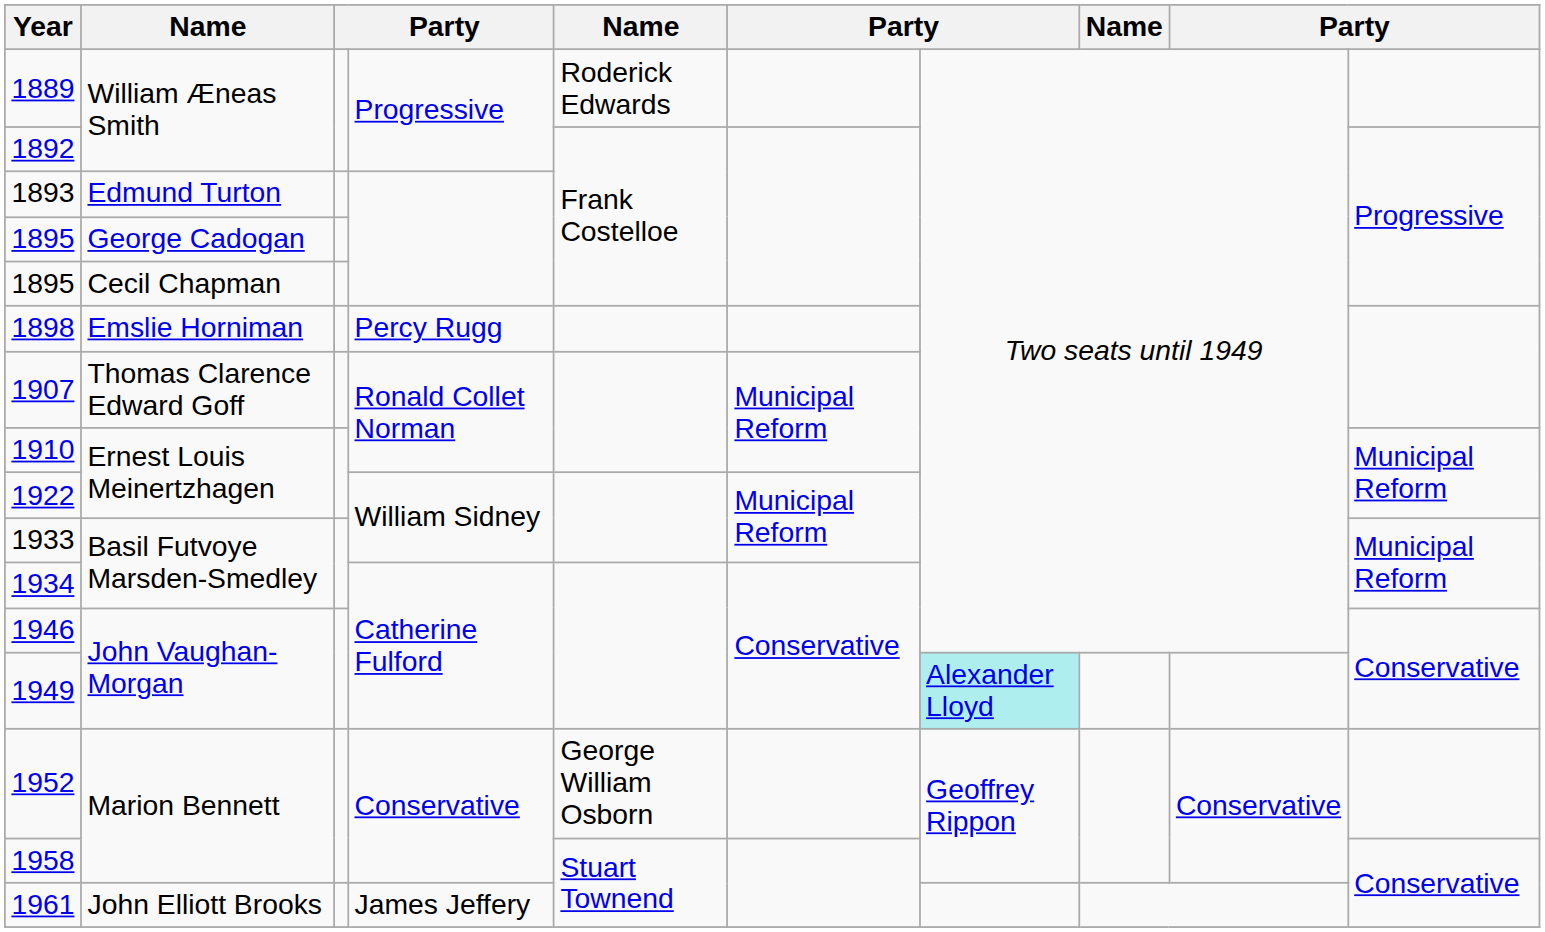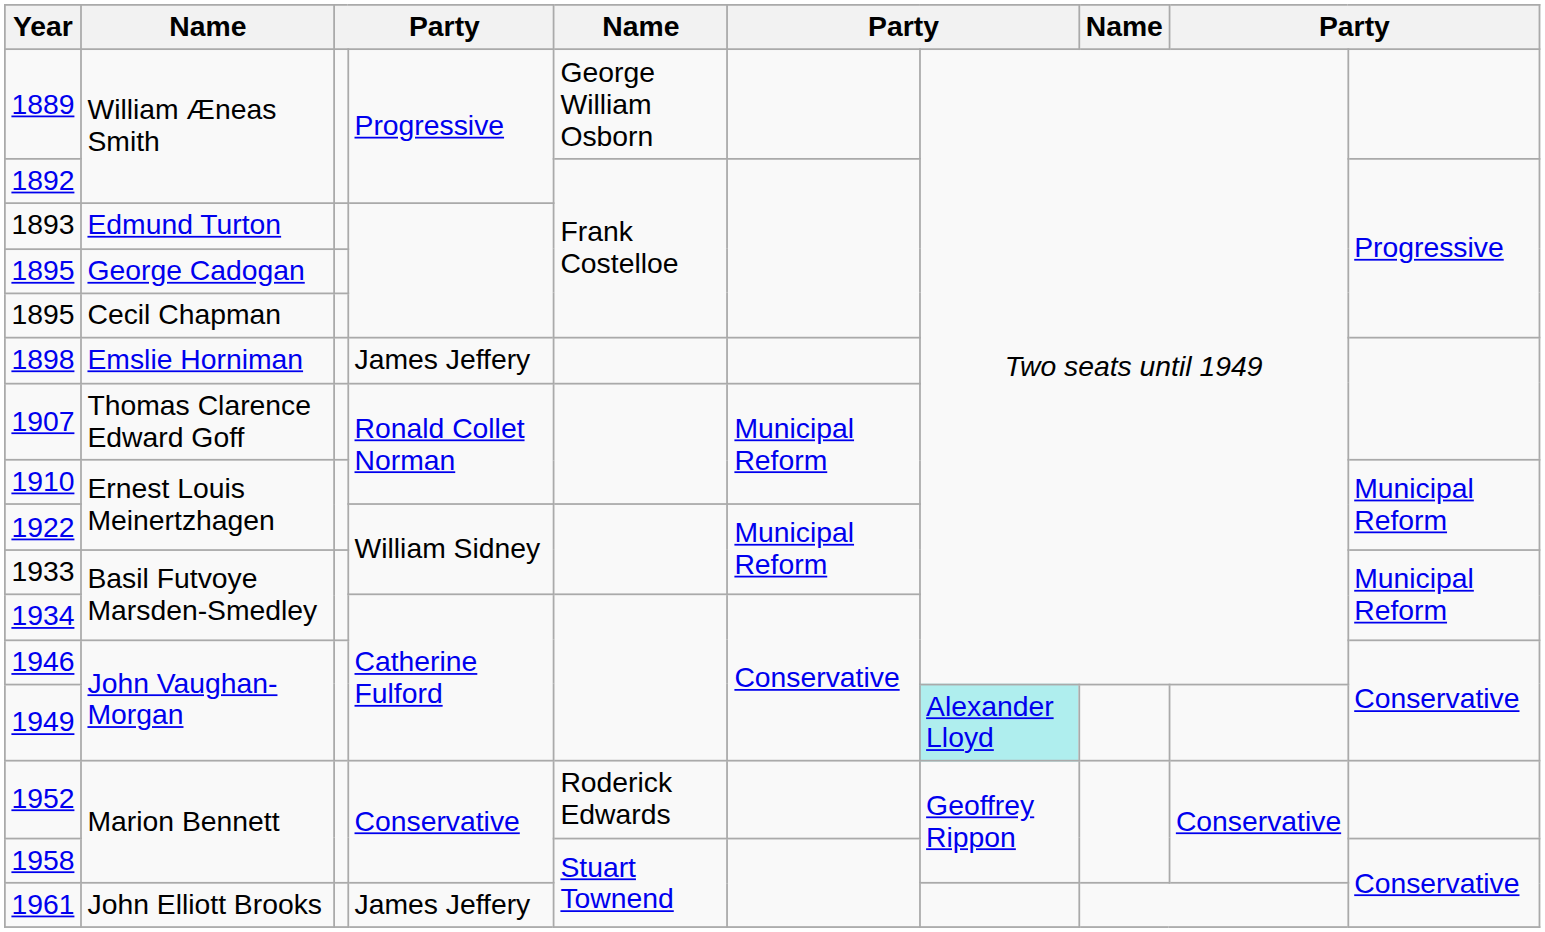(616, 87) Roderick Edwards -> (608, 103) George William Osborn
(428, 328) Percy Rugg -> (442, 360) James Jeffery
(608, 783) George William Osborn -> (616, 799) Roderick Edwards
